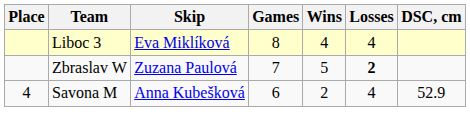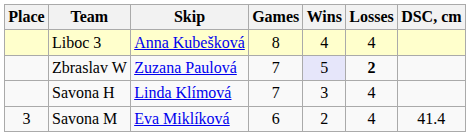(182, 42) Eva Miklíková -> (189, 42) Anna Kubešková
(324, 67) no background -> (324, 67) lavender background
+ row: (83, 93)
(26, 93) 4 -> (26, 118) 3
(189, 93) Anna Kubešková -> (182, 118) Eva Miklíková
(431, 93) 52.9 -> (431, 118) 41.4
